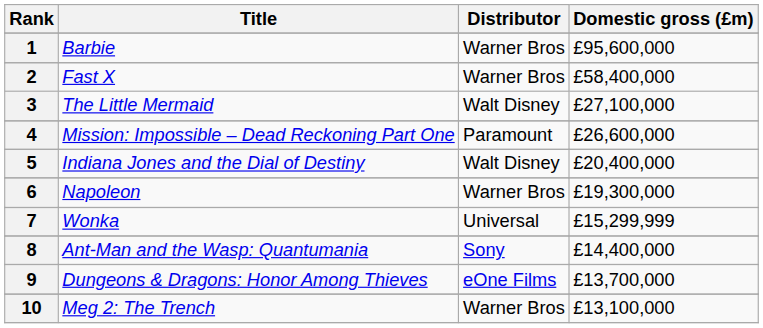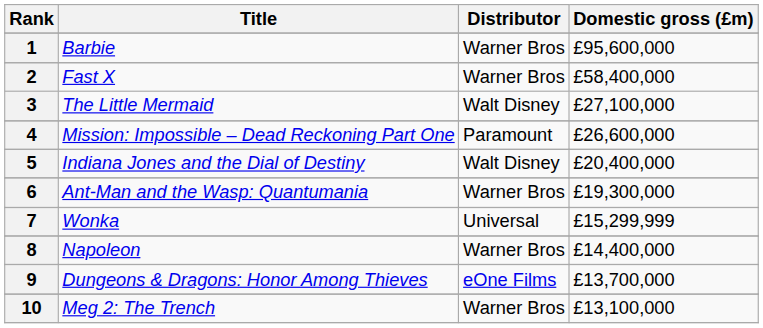(101, 192) Napoleon -> (215, 192) Ant-Man and the Wasp: Quantumania
(215, 250) Ant-Man and the Wasp: Quantumania -> (101, 250) Napoleon
(484, 250) Sony -> (514, 250) Warner Bros
